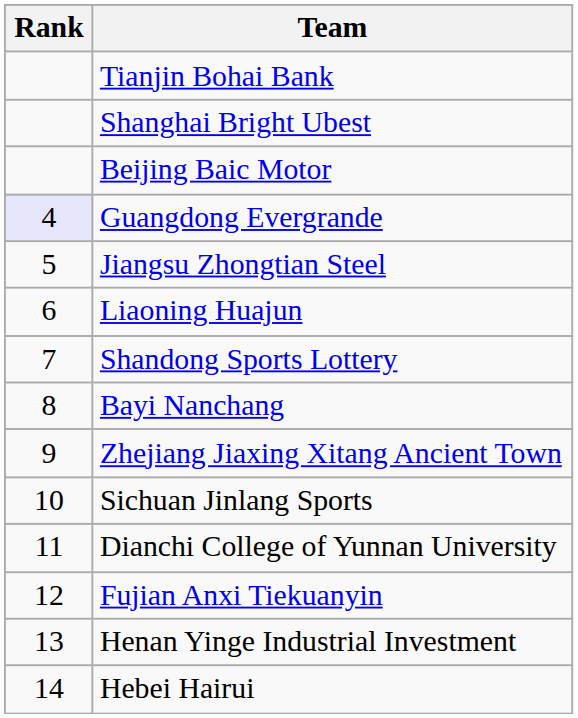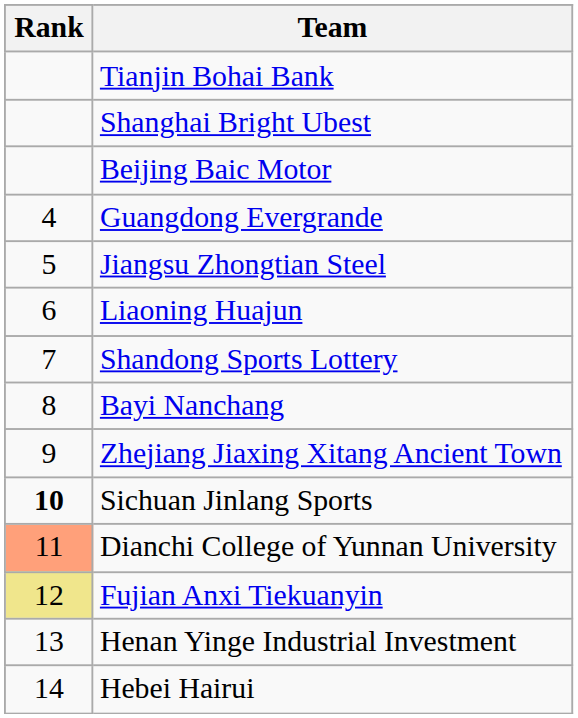(49, 216) lavender background -> (49, 216) no background
(49, 500) normal -> (49, 500) bold
(49, 547) no background -> (49, 547) lightsalmon background
(49, 594) no background -> (49, 594) khaki background
